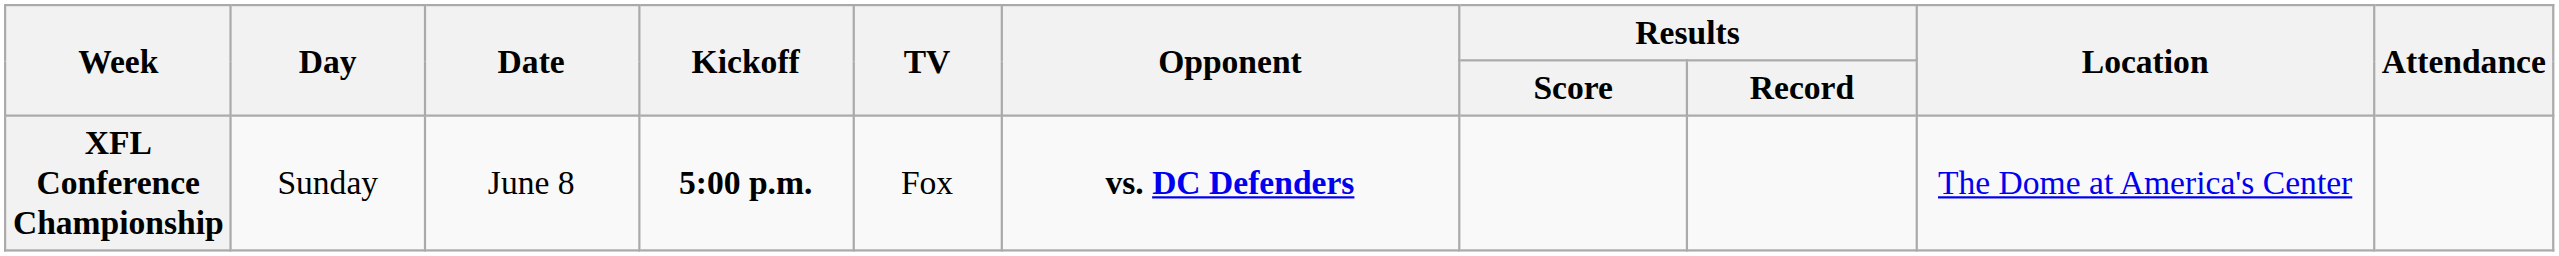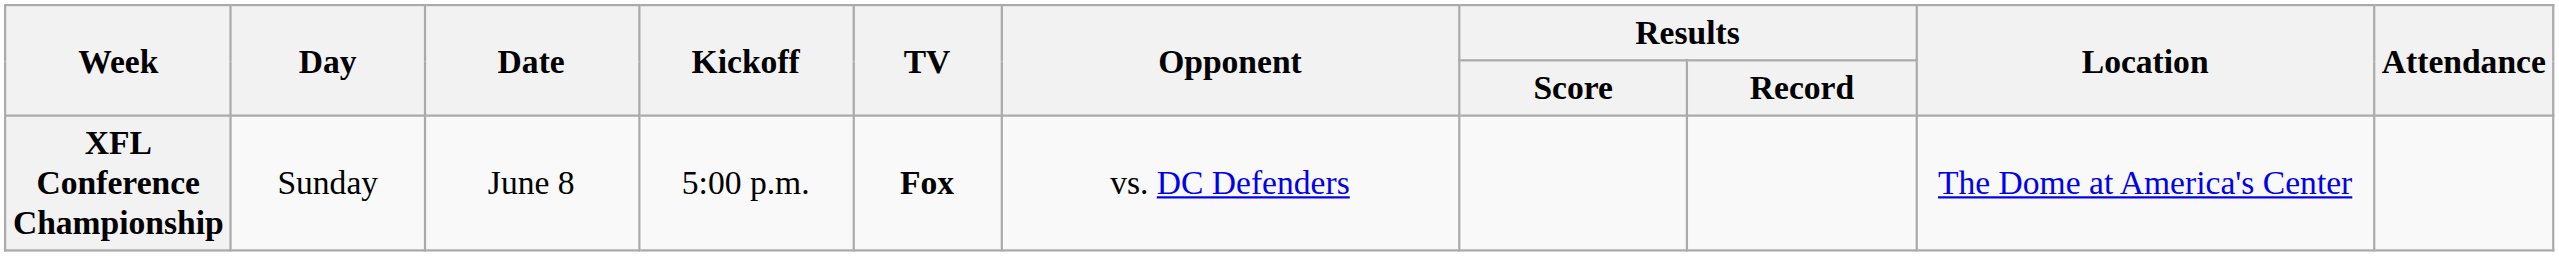(746, 182) bold -> (746, 182) normal
(927, 182) normal -> (927, 182) bold
(1230, 182) bold -> (1230, 182) normal
